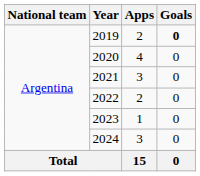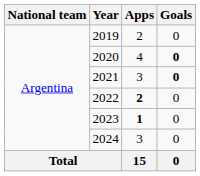(176, 35) bold -> (176, 35) normal
(176, 56) normal -> (176, 56) bold
(176, 77) normal -> (176, 77) bold
(139, 98) normal -> (139, 98) bold
(139, 118) normal -> (139, 118) bold
